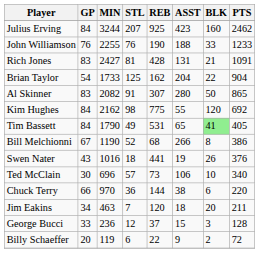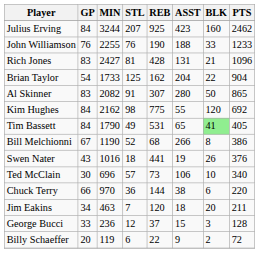(242, 61) 1091 -> (242, 61) 1096
